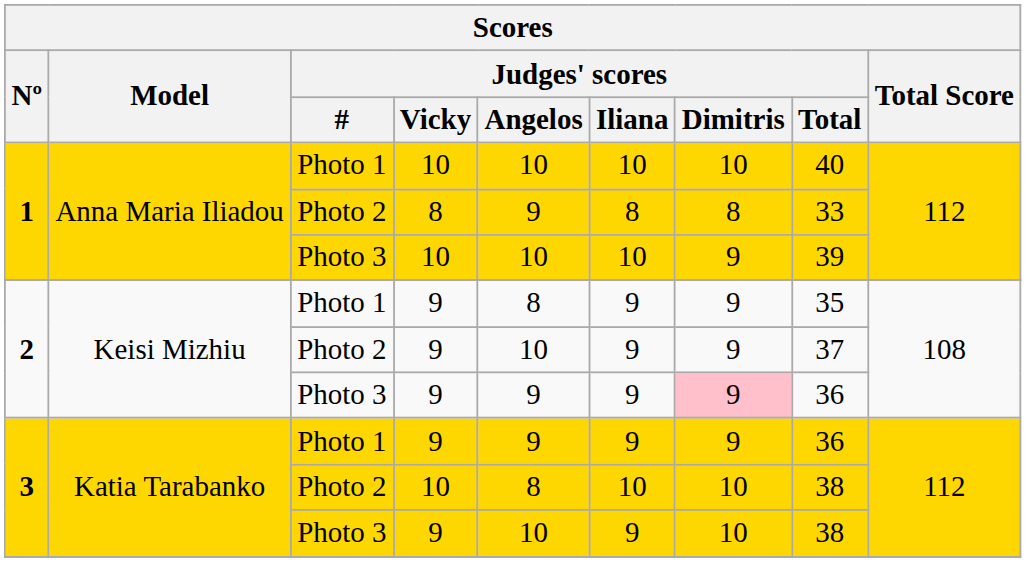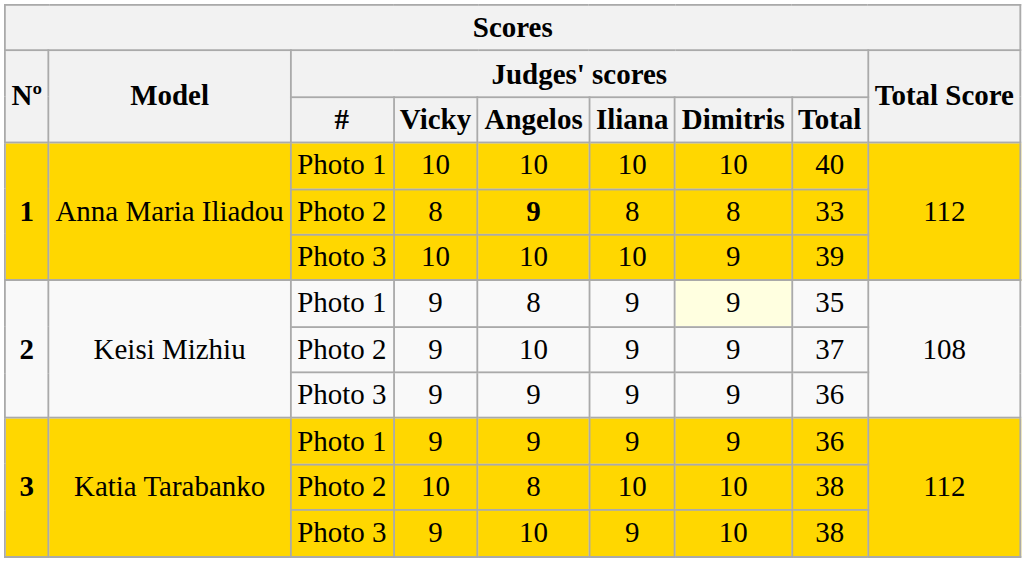(534, 211) normal -> (534, 211) bold
(733, 303) no background -> (733, 303) lightyellow background
(733, 394) pink background -> (733, 394) no background
